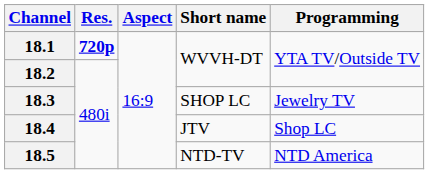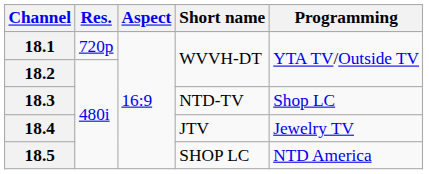(97, 45) bold -> (96, 45) normal
(215, 100) SHOP LC -> (211, 100) NTD-TV
(315, 100) Jewelry TV -> (304, 100) Shop LC
(305, 127) Shop LC -> (314, 127) Jewelry TV
(212, 155) NTD-TV -> (214, 155) SHOP LC
